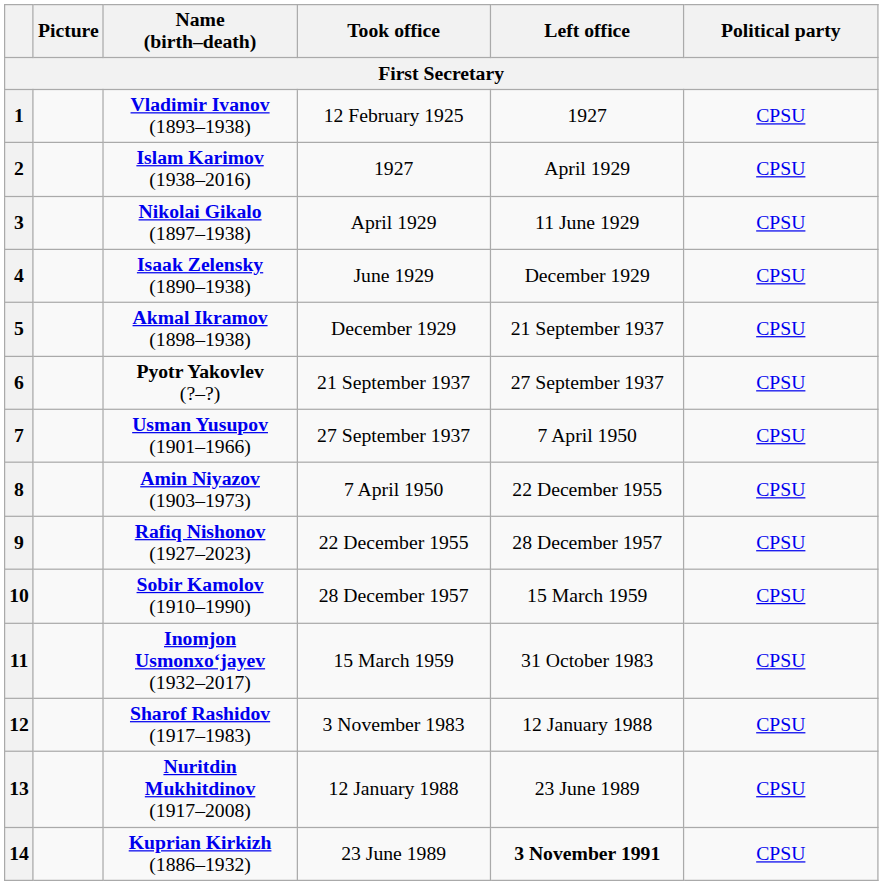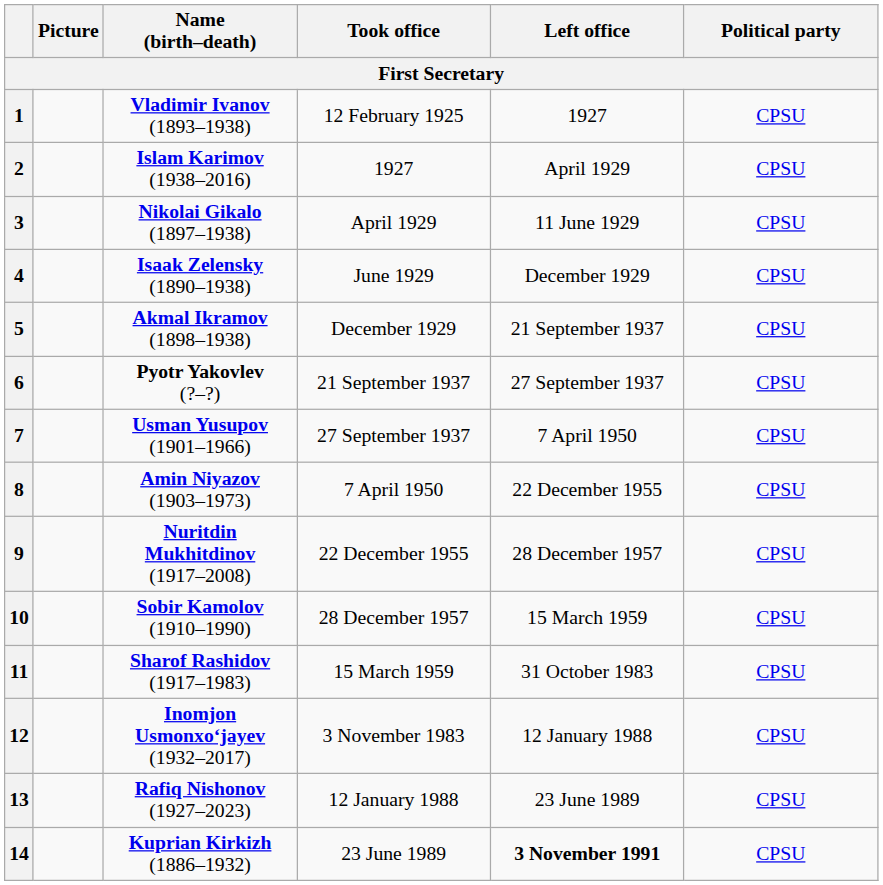(200, 542) Rafiq Nishonov (1927–2023) -> (200, 553) Nuritdin Mukhitdinov (1917–2008)
(200, 660) Inomjon Usmonxoʻjayev (1932–2017) -> (200, 671) Sharof Rashidov (1917–1983)
(200, 724) Sharof Rashidov (1917–1983) -> (200, 735) Inomjon Usmonxoʻjayev (1932–2017)
(200, 789) Nuritdin Mukhitdinov (1917–2008) -> (200, 800) Rafiq Nishonov (1927–2023)
